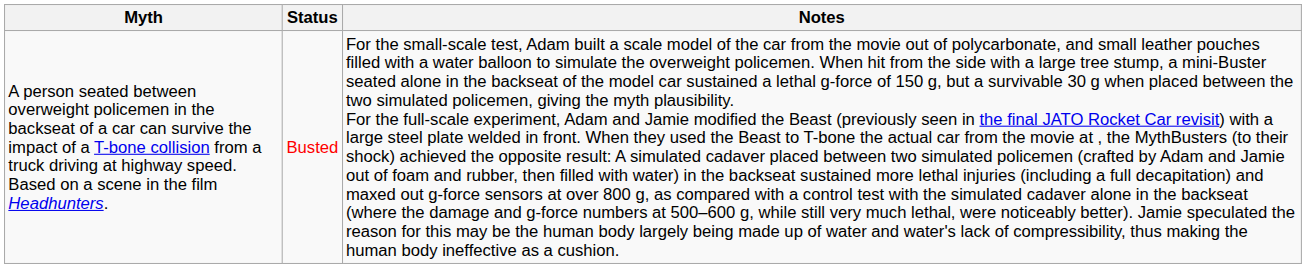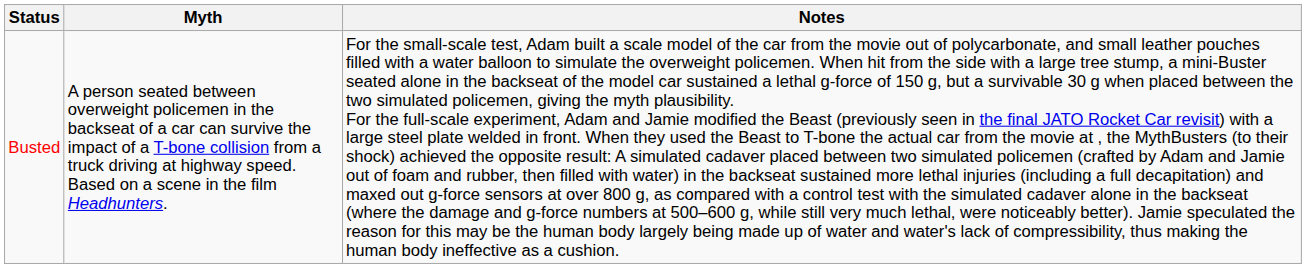columns swapped: (144, 17) <-> (312, 17)
